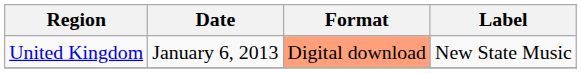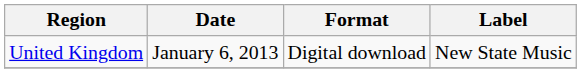(357, 51) lightsalmon background -> (357, 51) no background
